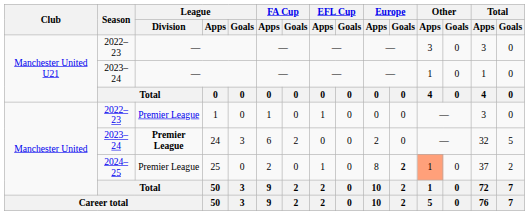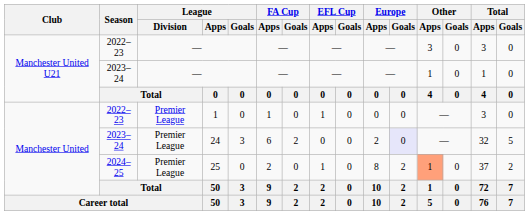(169, 141) bold -> (170, 141) normal
(403, 141) no background -> (403, 141) lavender background
(403, 167) bold -> (403, 167) normal
